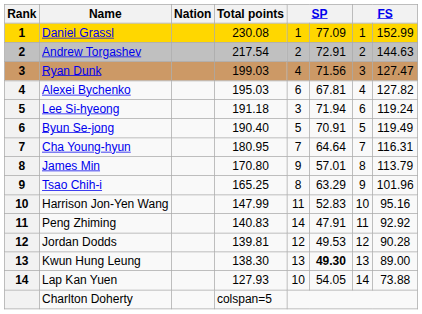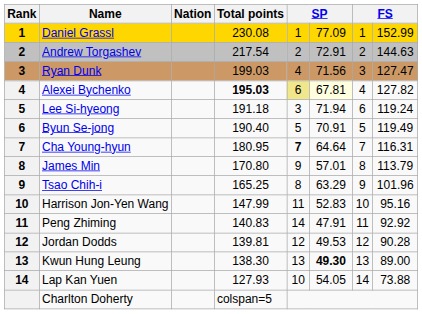(250, 90) normal -> (250, 90) bold
(298, 90) no background -> (298, 90) khaki background
(331, 90) no background -> (331, 90) lightyellow background
(298, 147) normal -> (298, 147) bold
